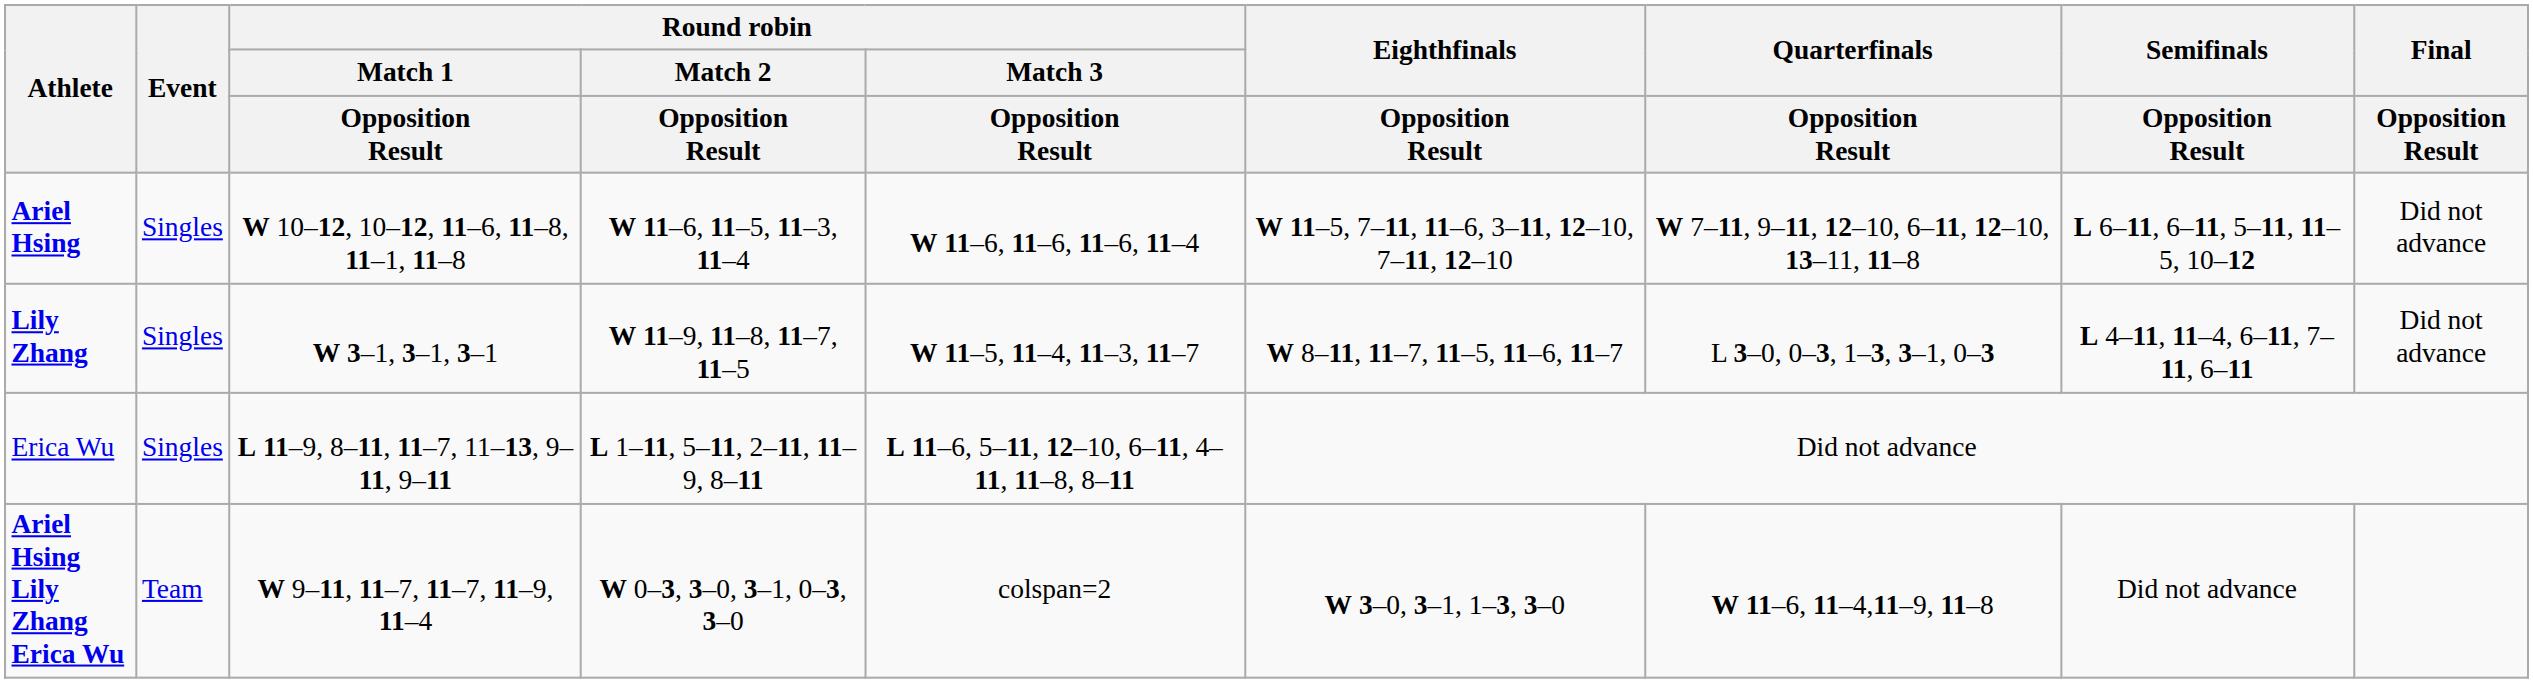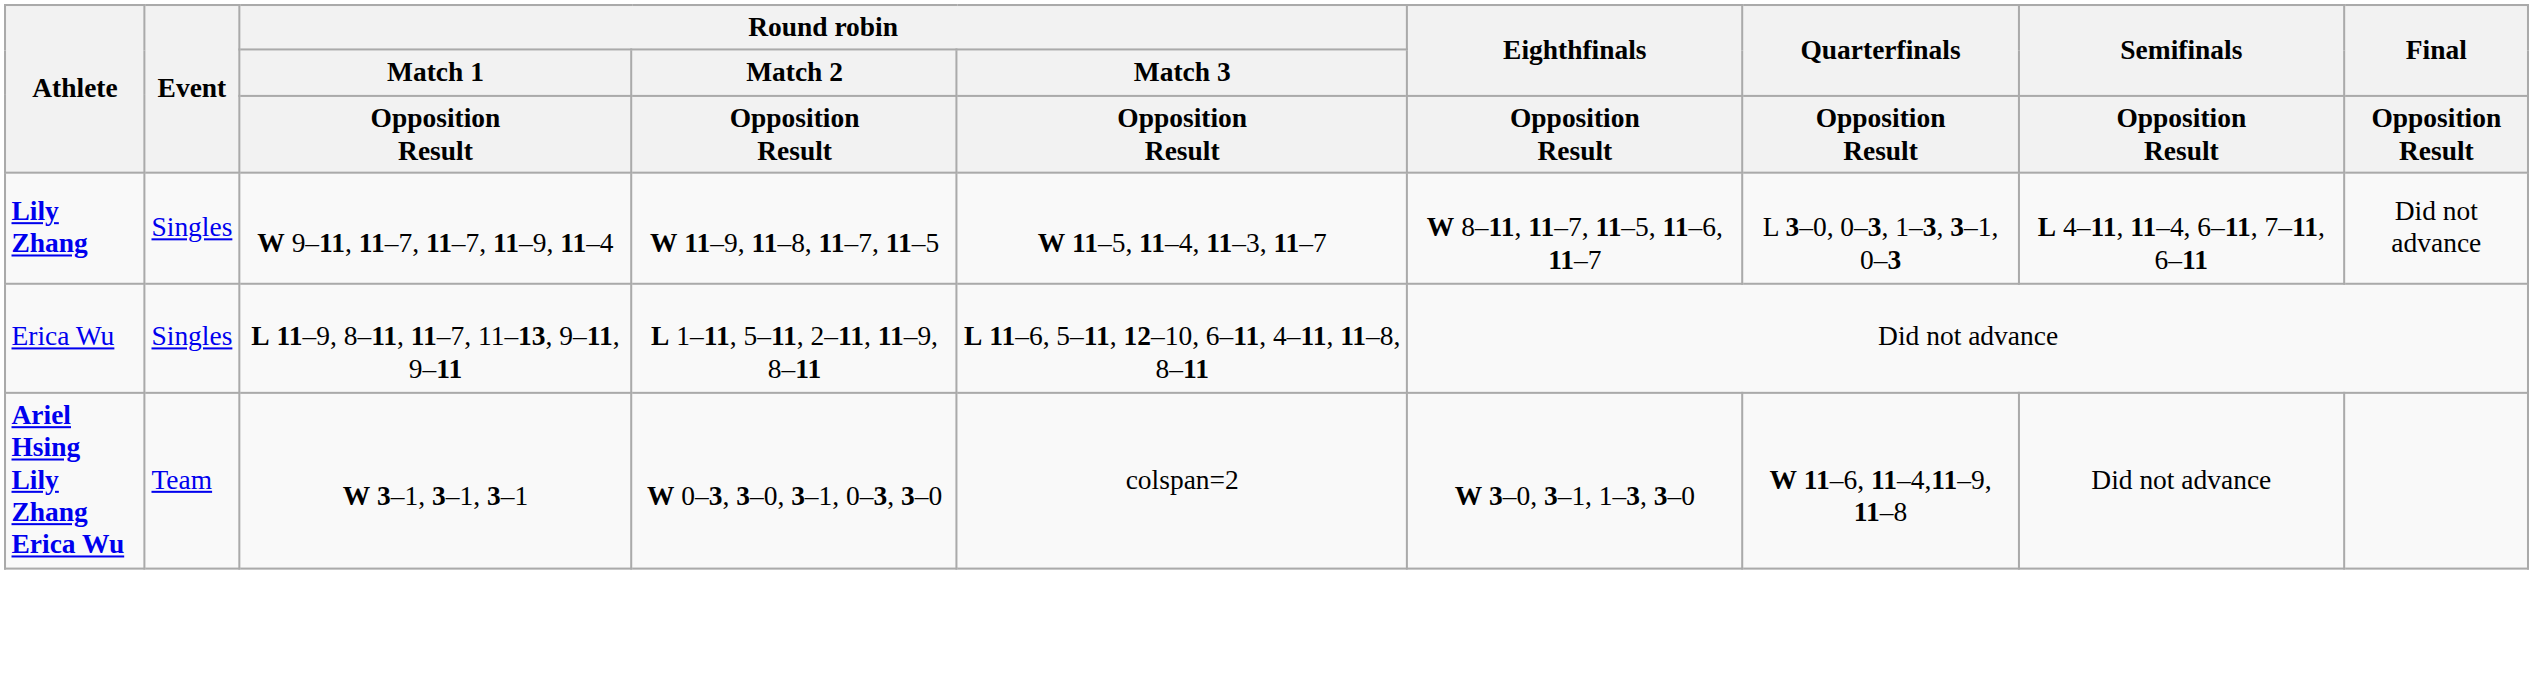- row: (46, 227)
(405, 353) W 3–1, 3–1, 3–1 -> (435, 243) W 9–11, 11–7, 11–7, 11–9, 11–4
(405, 605) W 9–11, 11–7, 11–7, 11–9, 11–4 -> (435, 495) W 3–1, 3–1, 3–1
